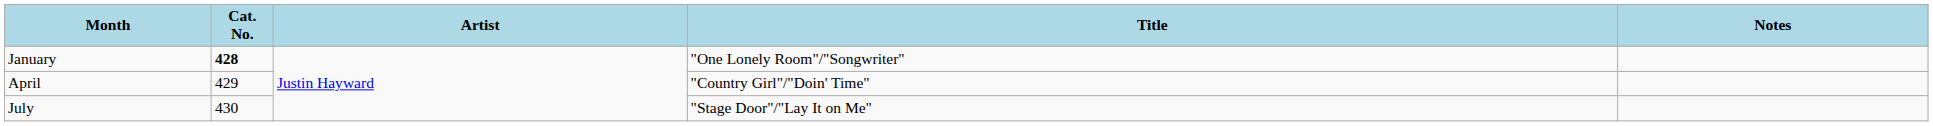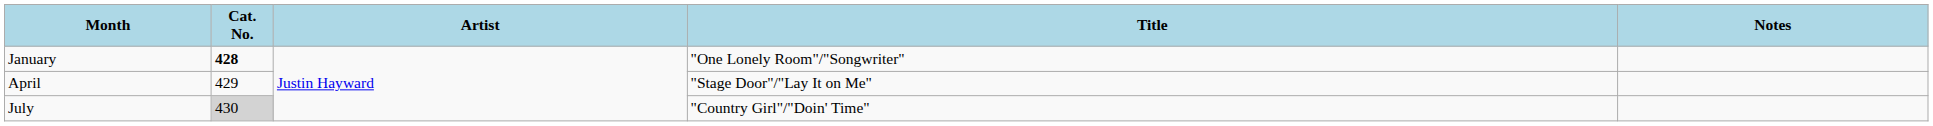(780, 83) "Country Girl"/"Doin' Time" -> (781, 83) "Stage Door"/"Lay It on Me"
(227, 108) no background -> (227, 108) lightgrey background
(781, 108) "Stage Door"/"Lay It on Me" -> (780, 108) "Country Girl"/"Doin' Time"
